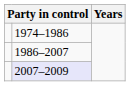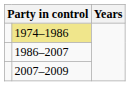(42, 33) no background -> (42, 33) khaki background
(42, 71) lavender background -> (42, 71) no background
